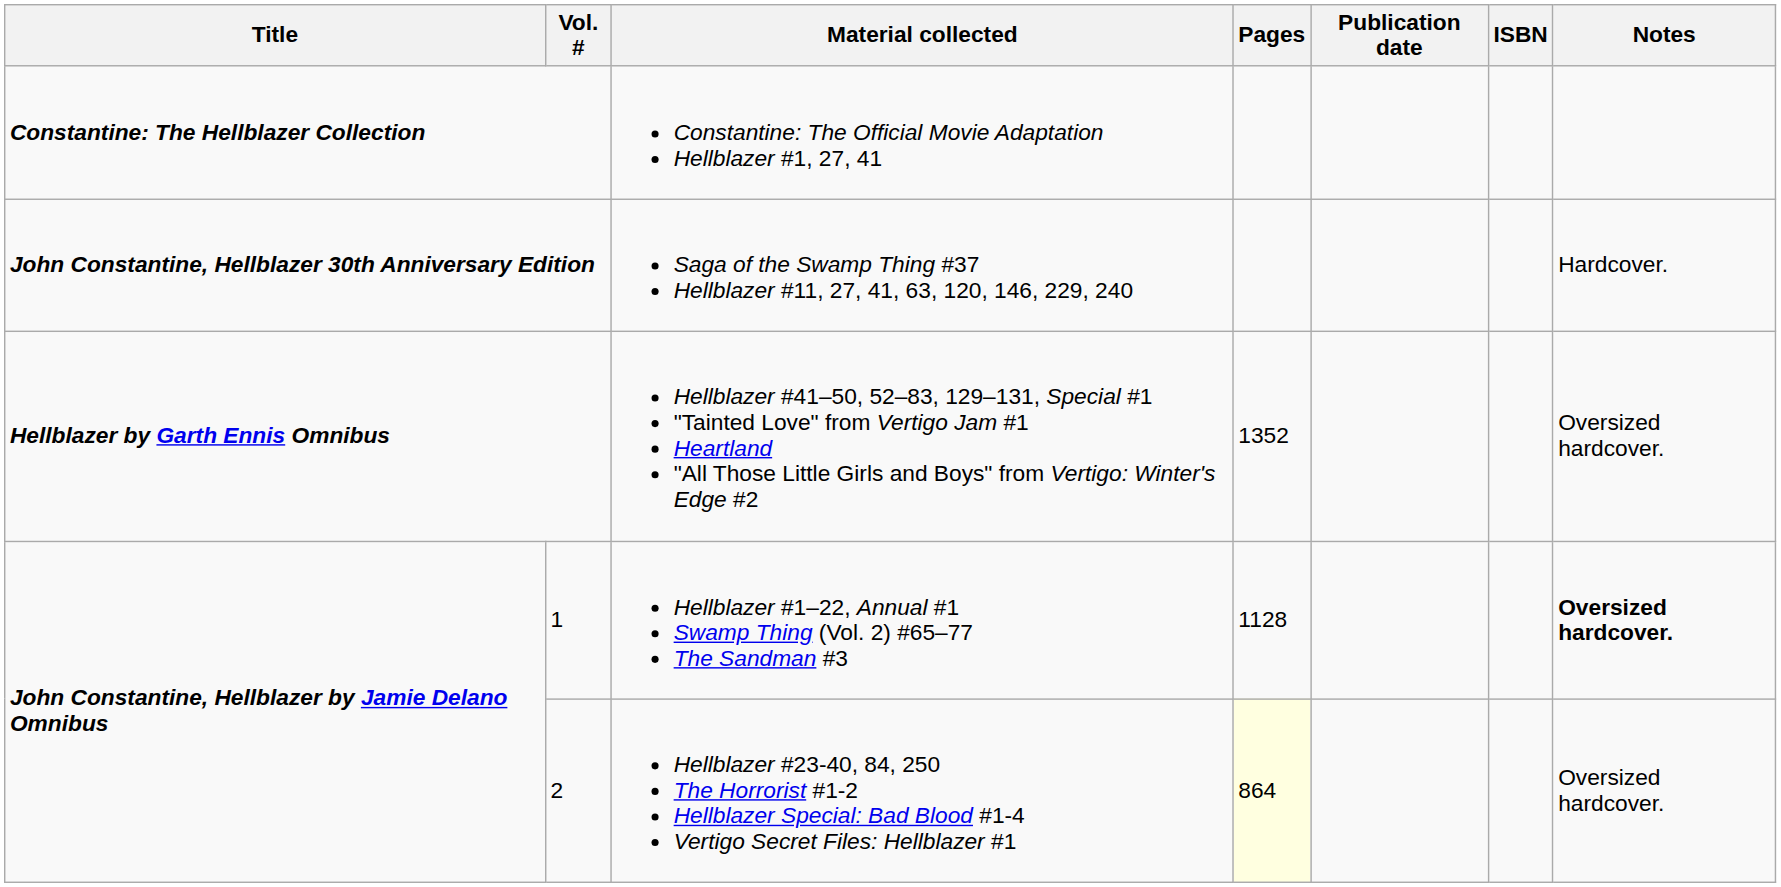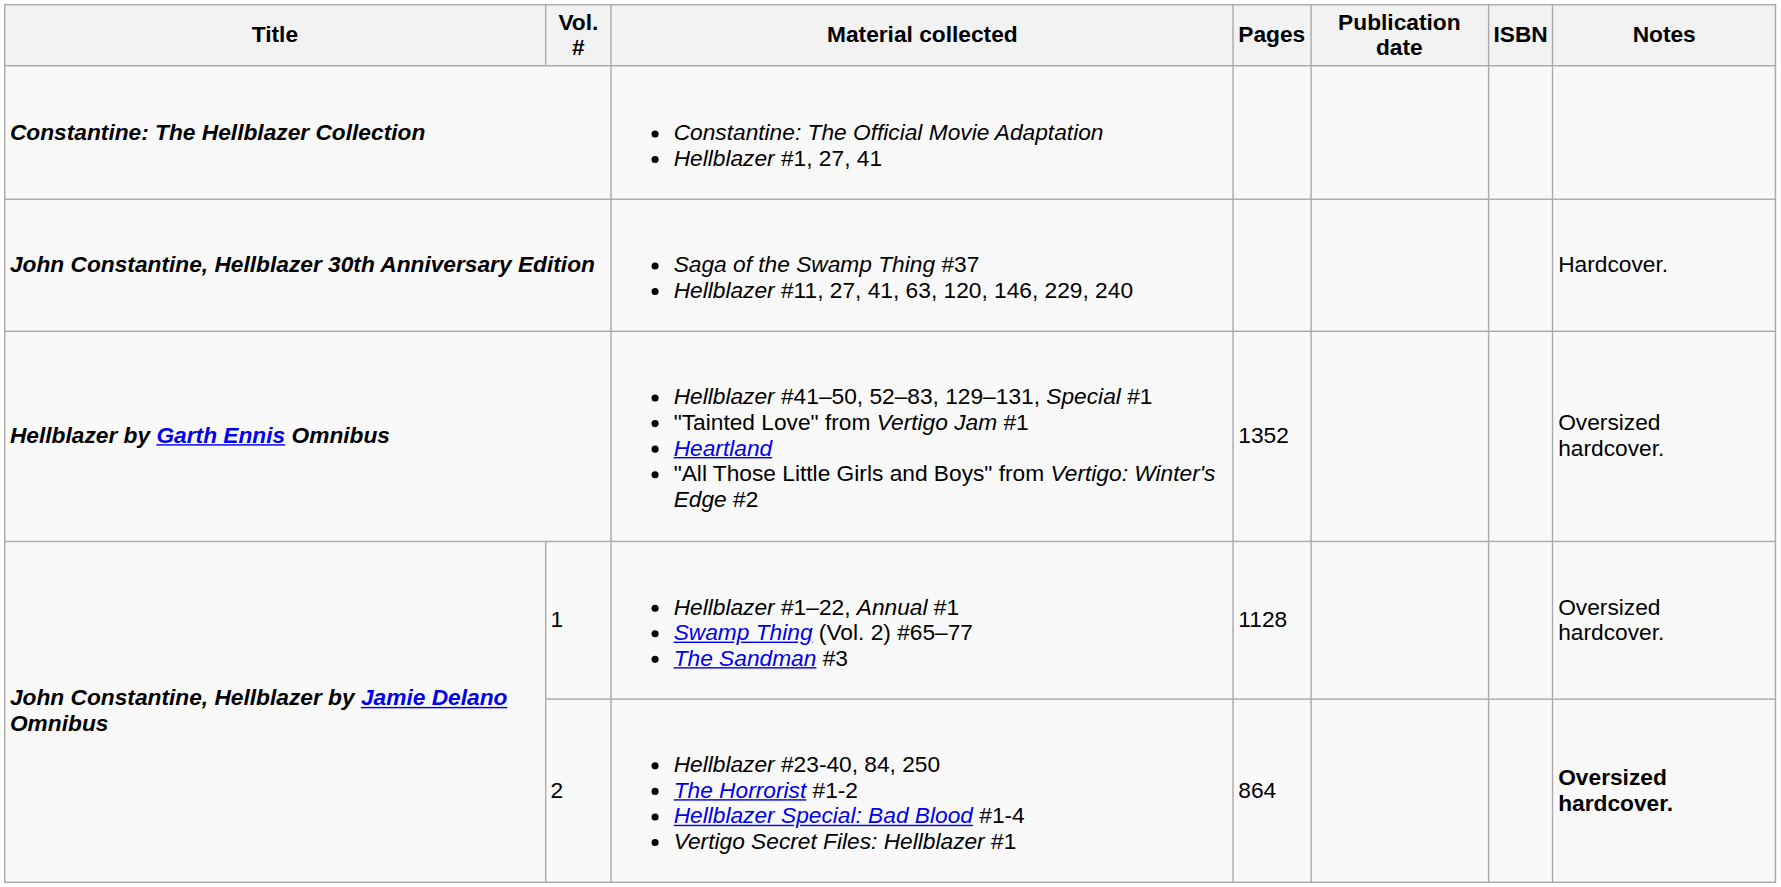(1616, 619) bold -> (1611, 619) normal
(1257, 790) lightyellow background -> (1257, 790) no background
(1611, 790) normal -> (1616, 790) bold
